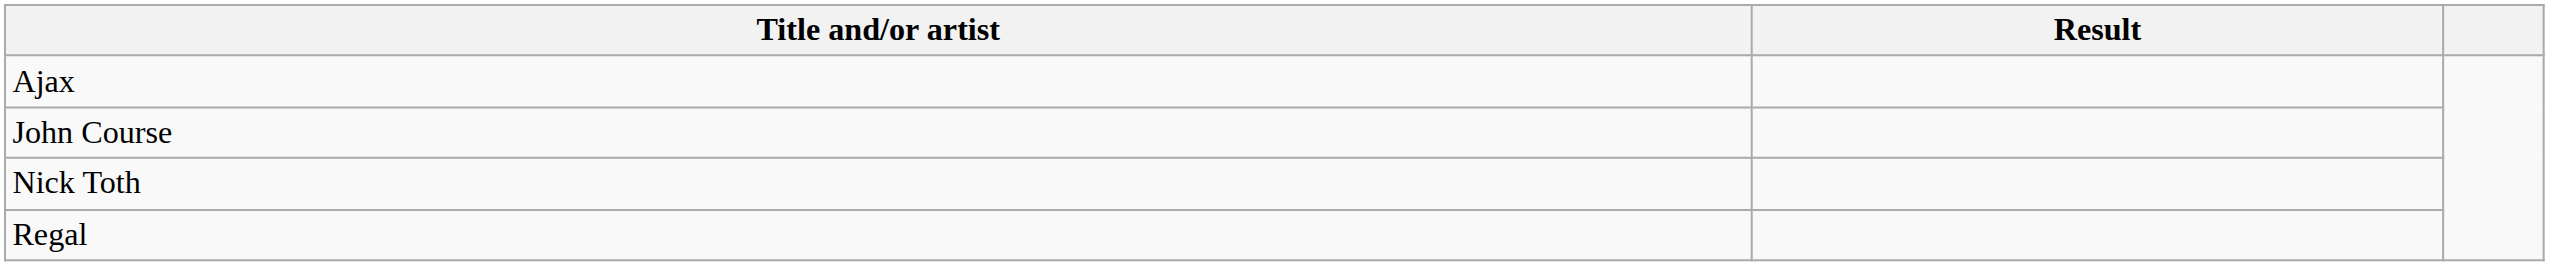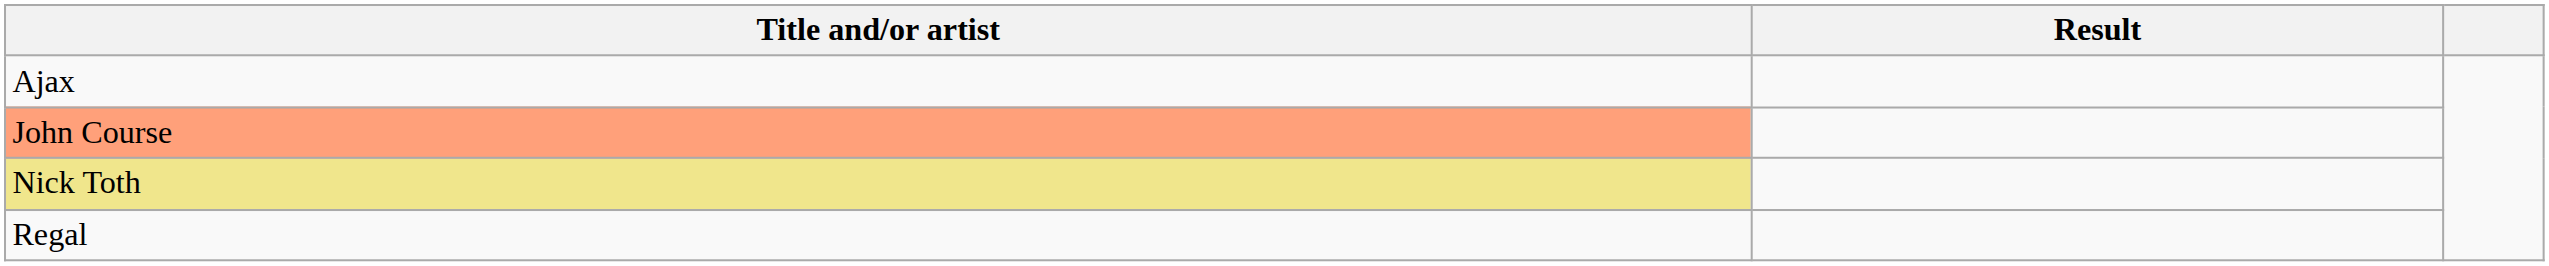(92, 132) no background -> (92, 132) lightsalmon background
(77, 183) no background -> (77, 183) khaki background
